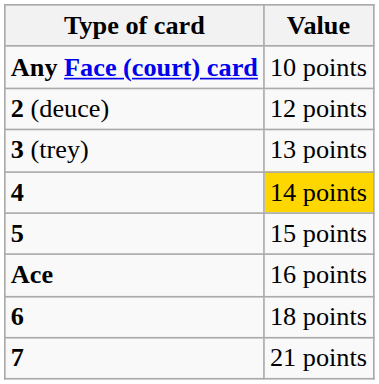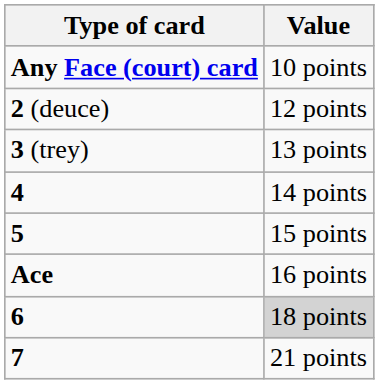(318, 191) gold background -> (318, 191) no background
(318, 316) no background -> (318, 316) lightgrey background
